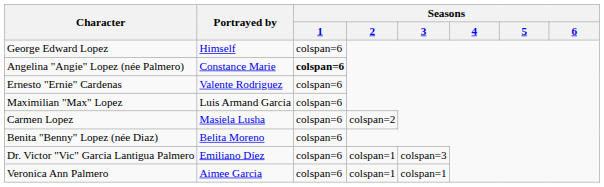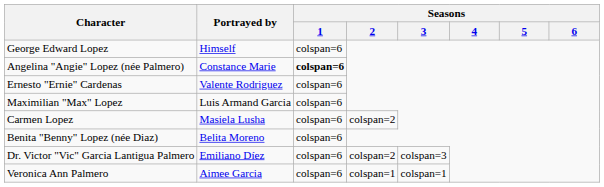(372, 155) colspan=1 -> (372, 155) colspan=2
